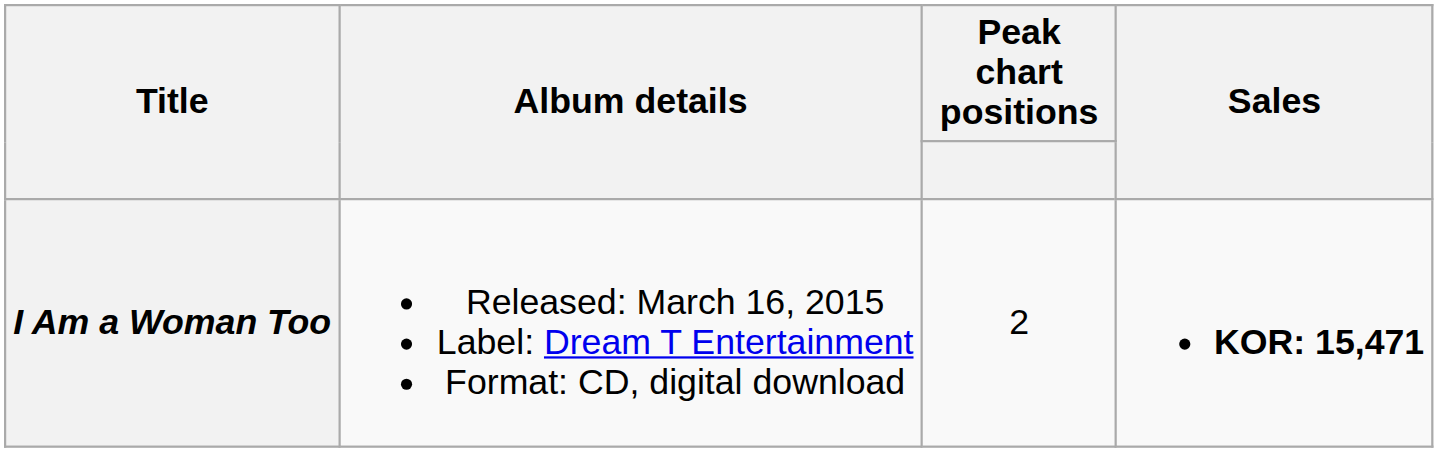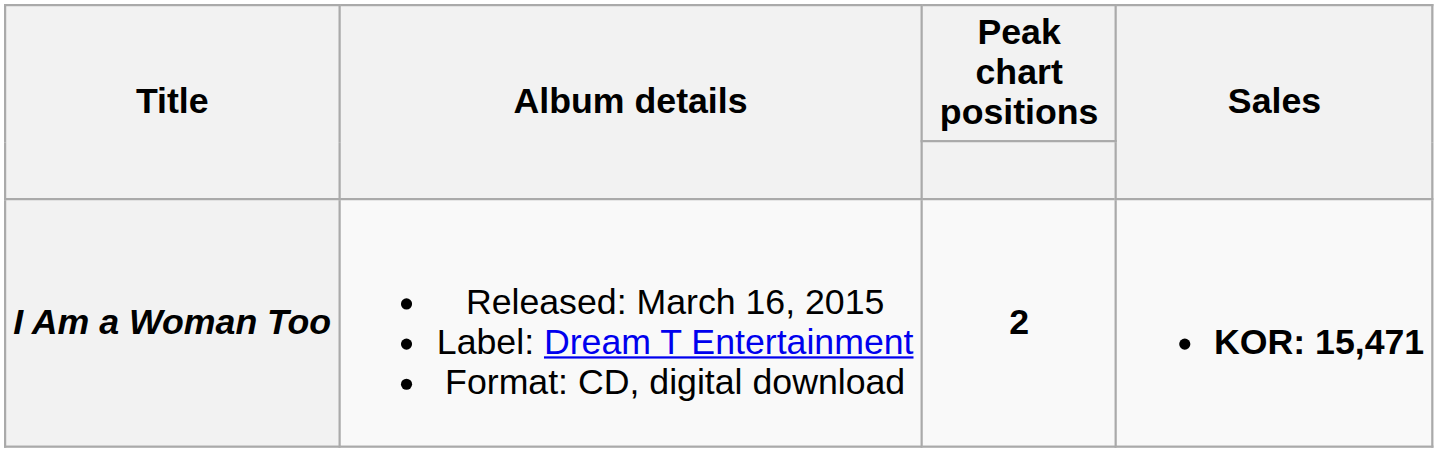(1019, 322) normal -> (1019, 322) bold
